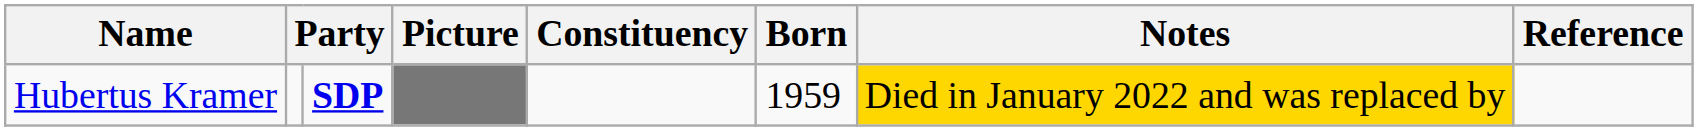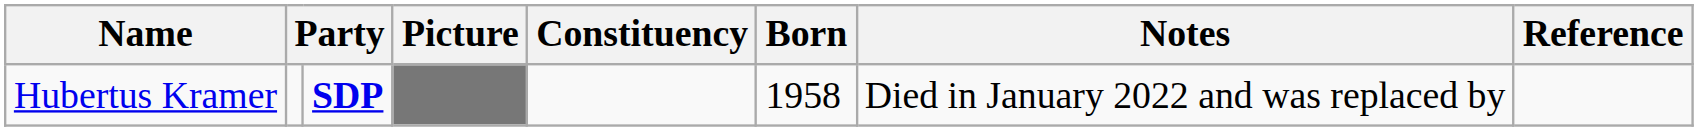(803, 94) 1959 -> (803, 94) 1958
(1185, 94) gold background -> (1185, 94) no background
